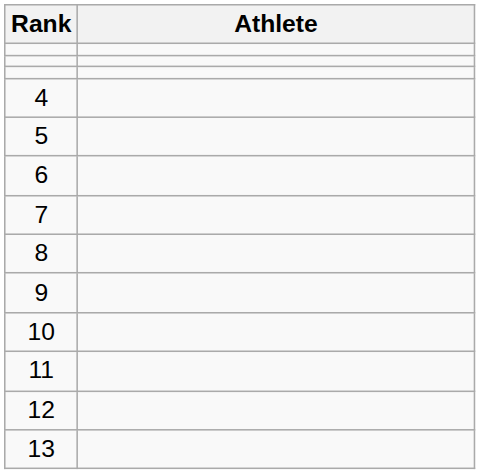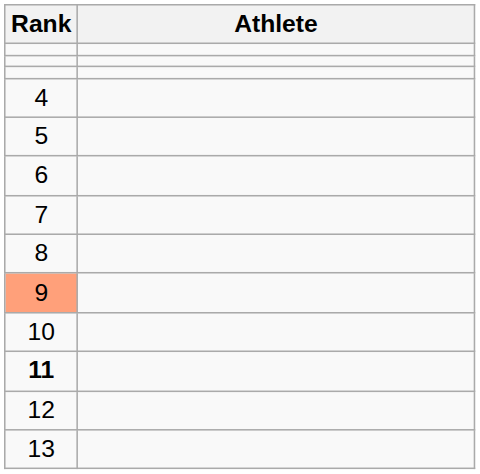(41, 292) no background -> (41, 292) lightsalmon background
(41, 370) normal -> (41, 370) bold
